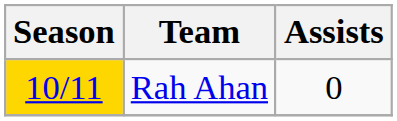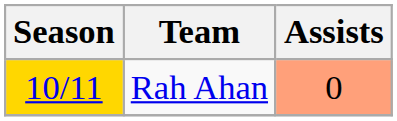(334, 86) no background -> (334, 86) lightsalmon background
